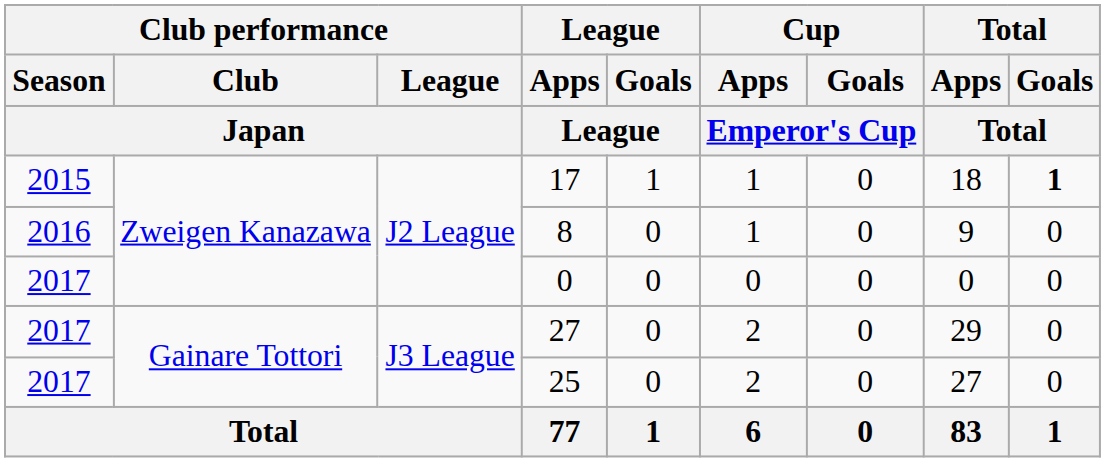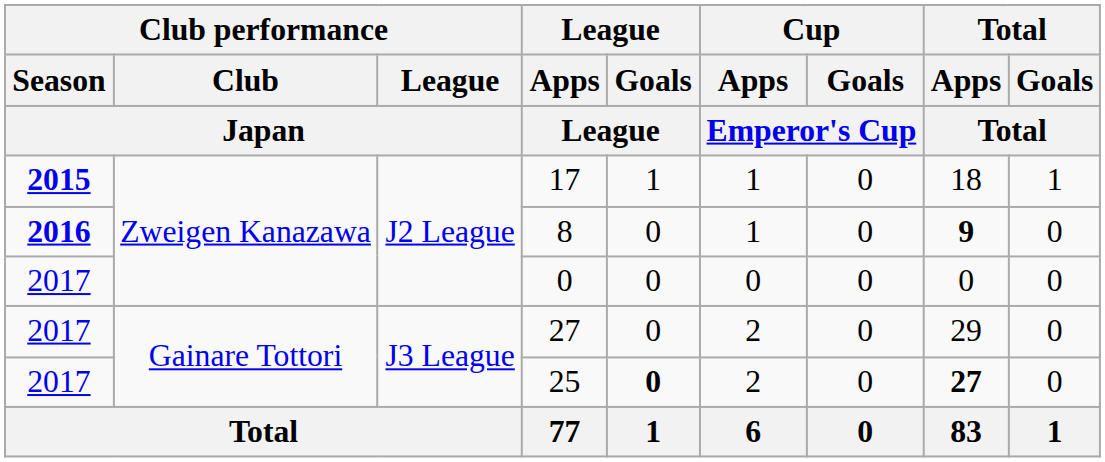(59, 180) normal -> (59, 180) bold
(1055, 180) bold -> (1055, 180) normal
(59, 230) normal -> (59, 230) bold
(966, 230) normal -> (966, 230) bold
(653, 381) normal -> (653, 381) bold
(966, 381) normal -> (966, 381) bold
